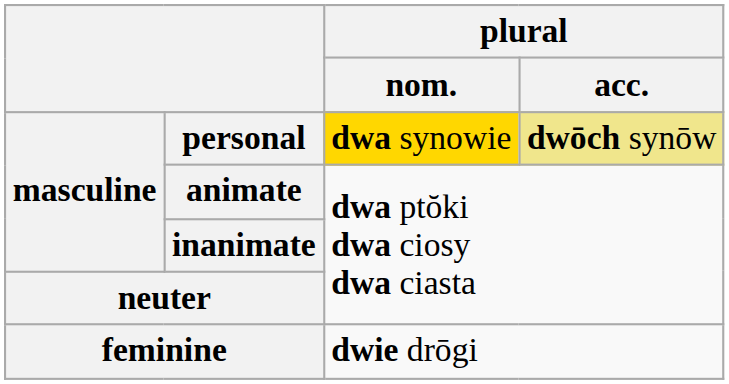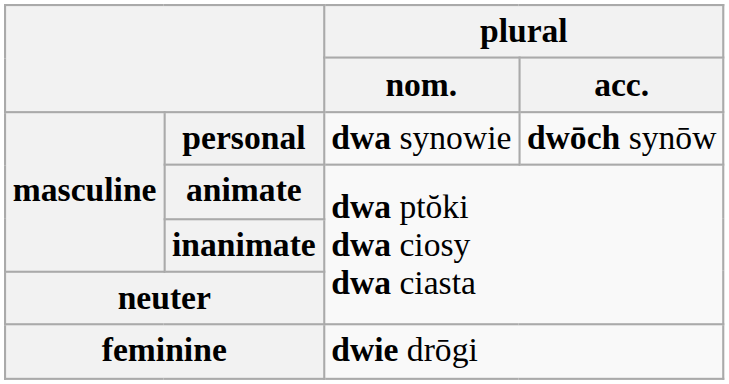(421, 137) gold background -> (421, 137) no background
(622, 137) khaki background -> (622, 137) no background
